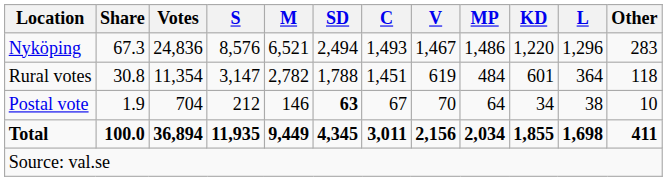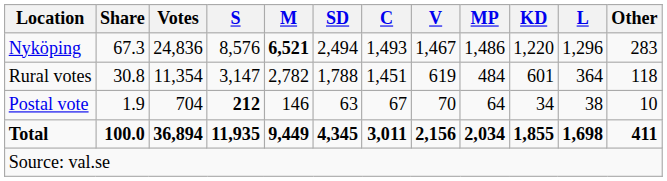(289, 47) normal -> (289, 47) bold
(246, 104) normal -> (246, 104) bold
(349, 104) bold -> (349, 104) normal
